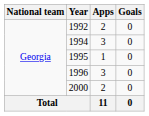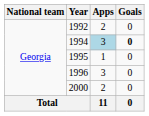(103, 42) no background -> (103, 42) lightblue background
(130, 42) normal -> (130, 42) bold
